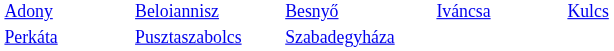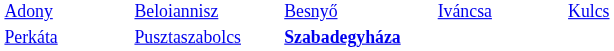(340, 36) normal -> (342, 36) bold
